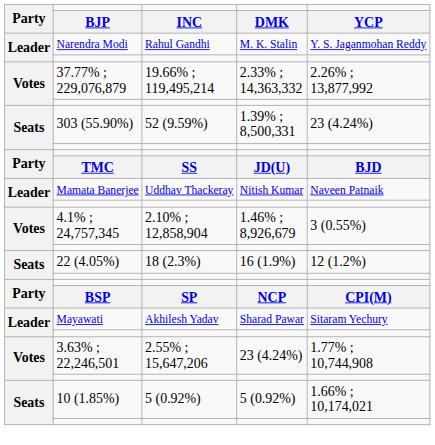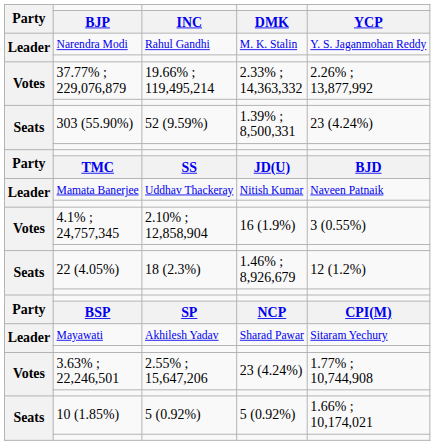(268, 225) 1.46% ; 8,926,679 -> (268, 225) 16 (1.9%)
(268, 261) 16 (1.9%) -> (268, 269) 1.46% ; 8,926,679
